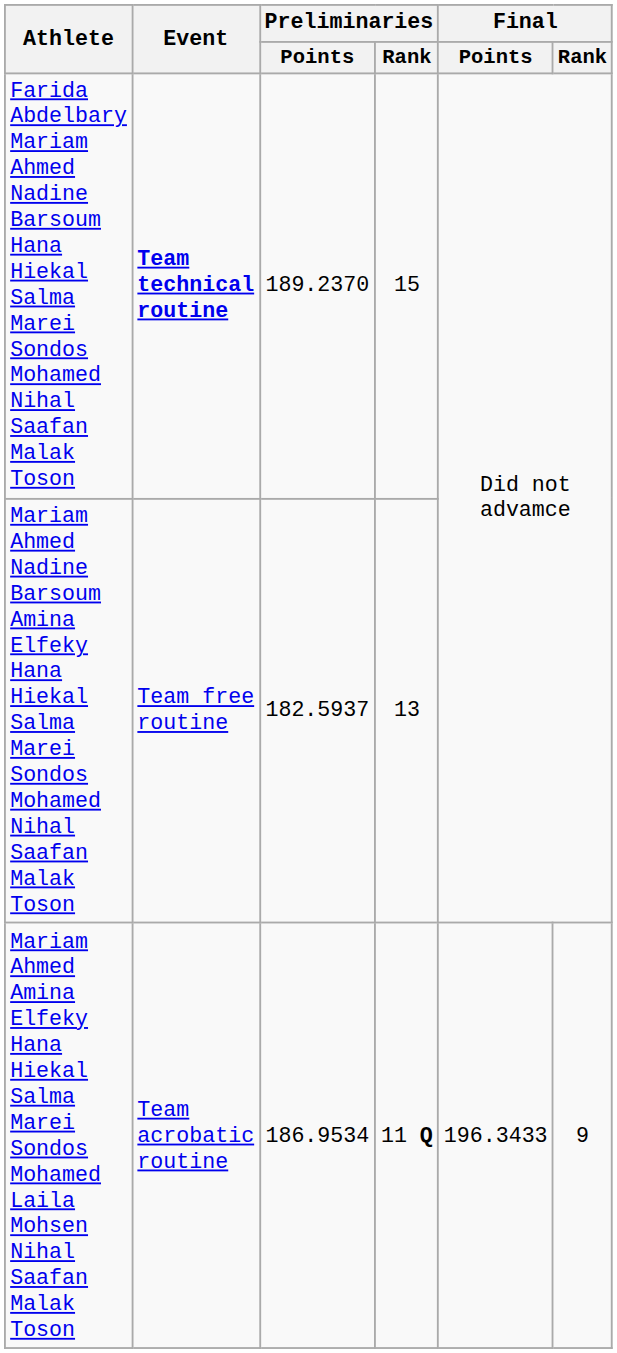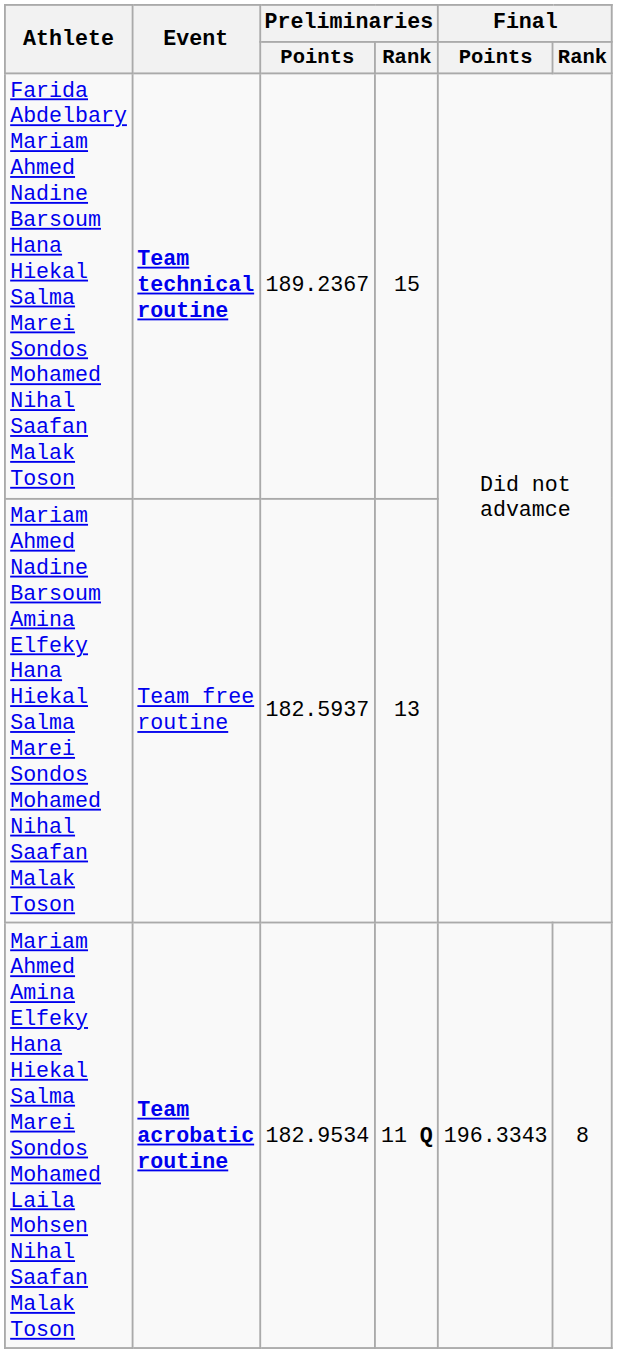(317, 286) 189.2370 -> (317, 286) 189.2367
(196, 1135) normal -> (196, 1135) bold
(317, 1135) 186.9534 -> (317, 1135) 182.9534
(496, 1135) 196.3433 -> (496, 1135) 196.3343
(583, 1135) 9 -> (583, 1135) 8
